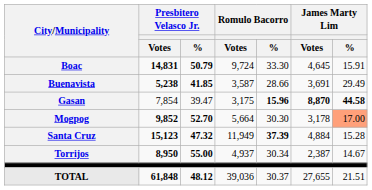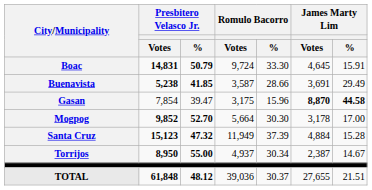(278, 101) bold -> (278, 101) normal
(354, 119) lightsalmon background -> (354, 119) no background
(278, 136) bold -> (278, 136) normal
